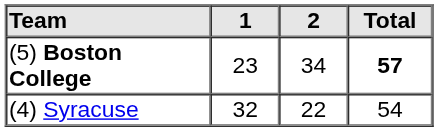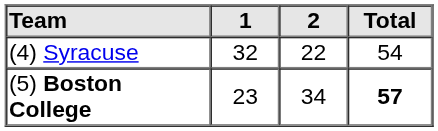rows swapped: (65, 65) <-> (74, 109)
